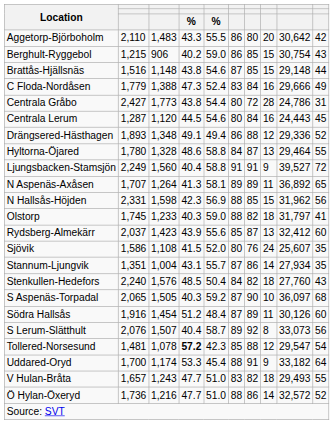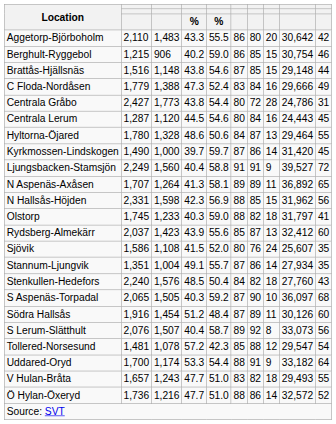(321, 54) 43 -> (324, 54) 46
- row: (60, 135)
(216, 151) 58.8 -> (219, 135) 50.6
+ row: (63, 151)
(191, 265) 43.1 -> (194, 265) 49.1
(191, 346) bold -> (194, 346) normal
(216, 363) 45.4 -> (219, 363) 54.4
